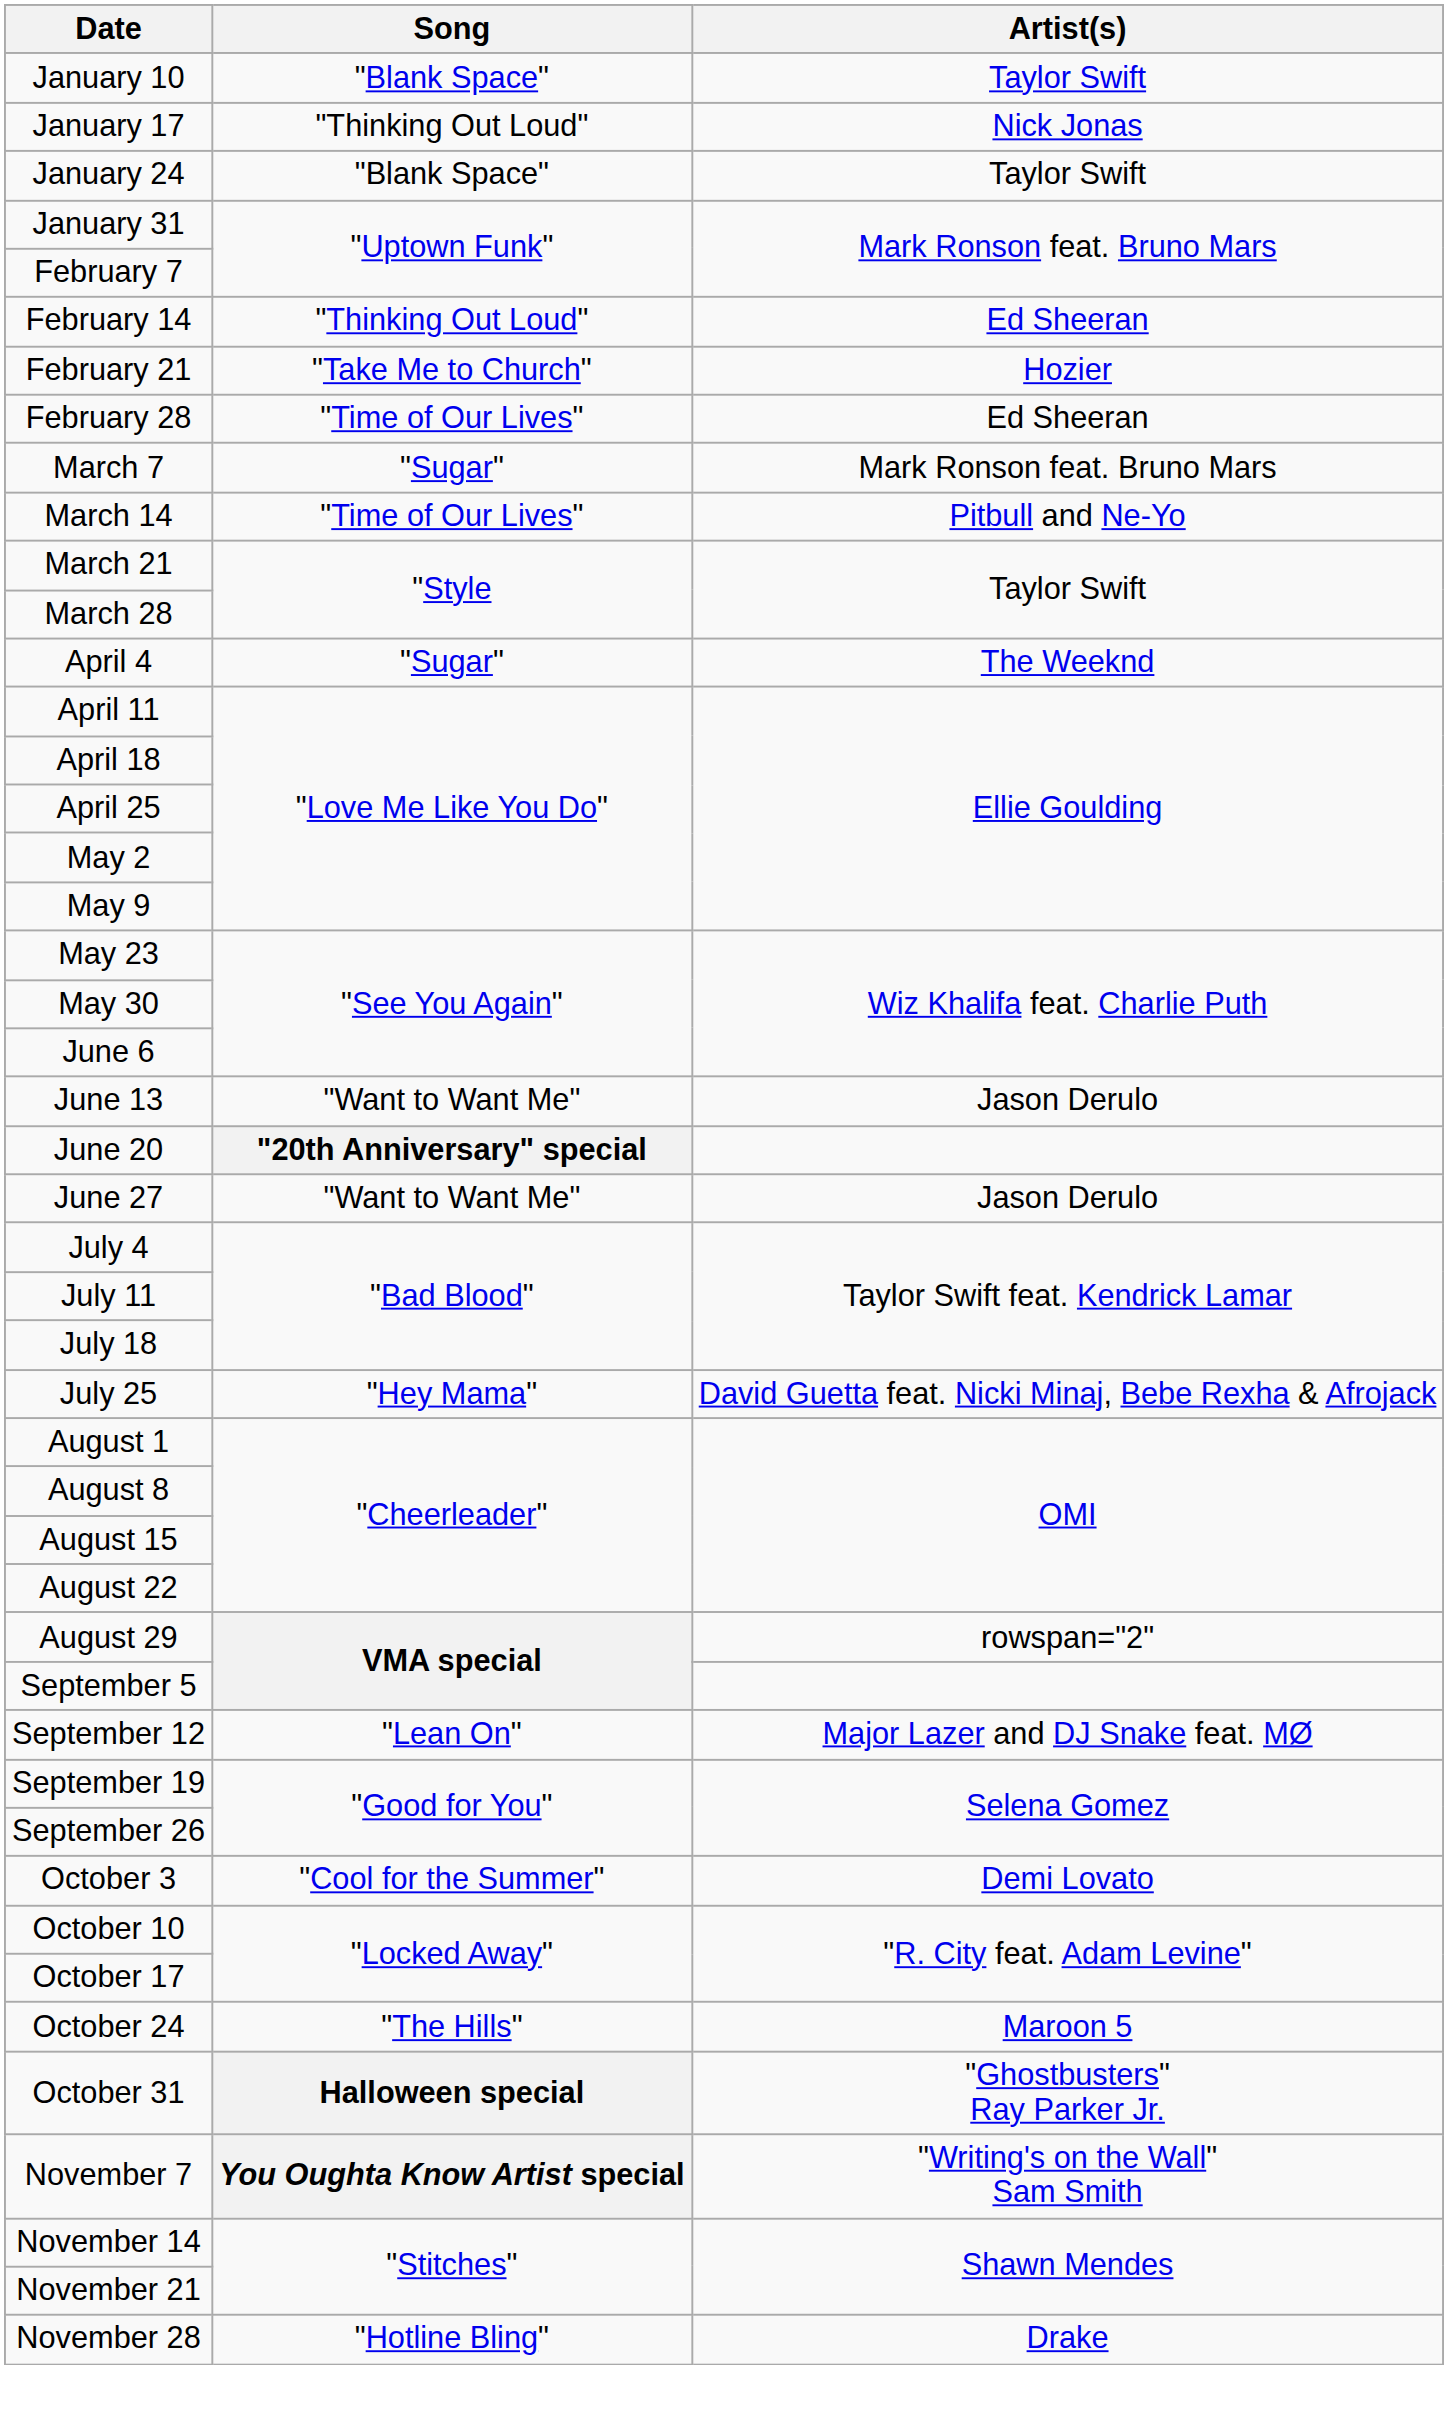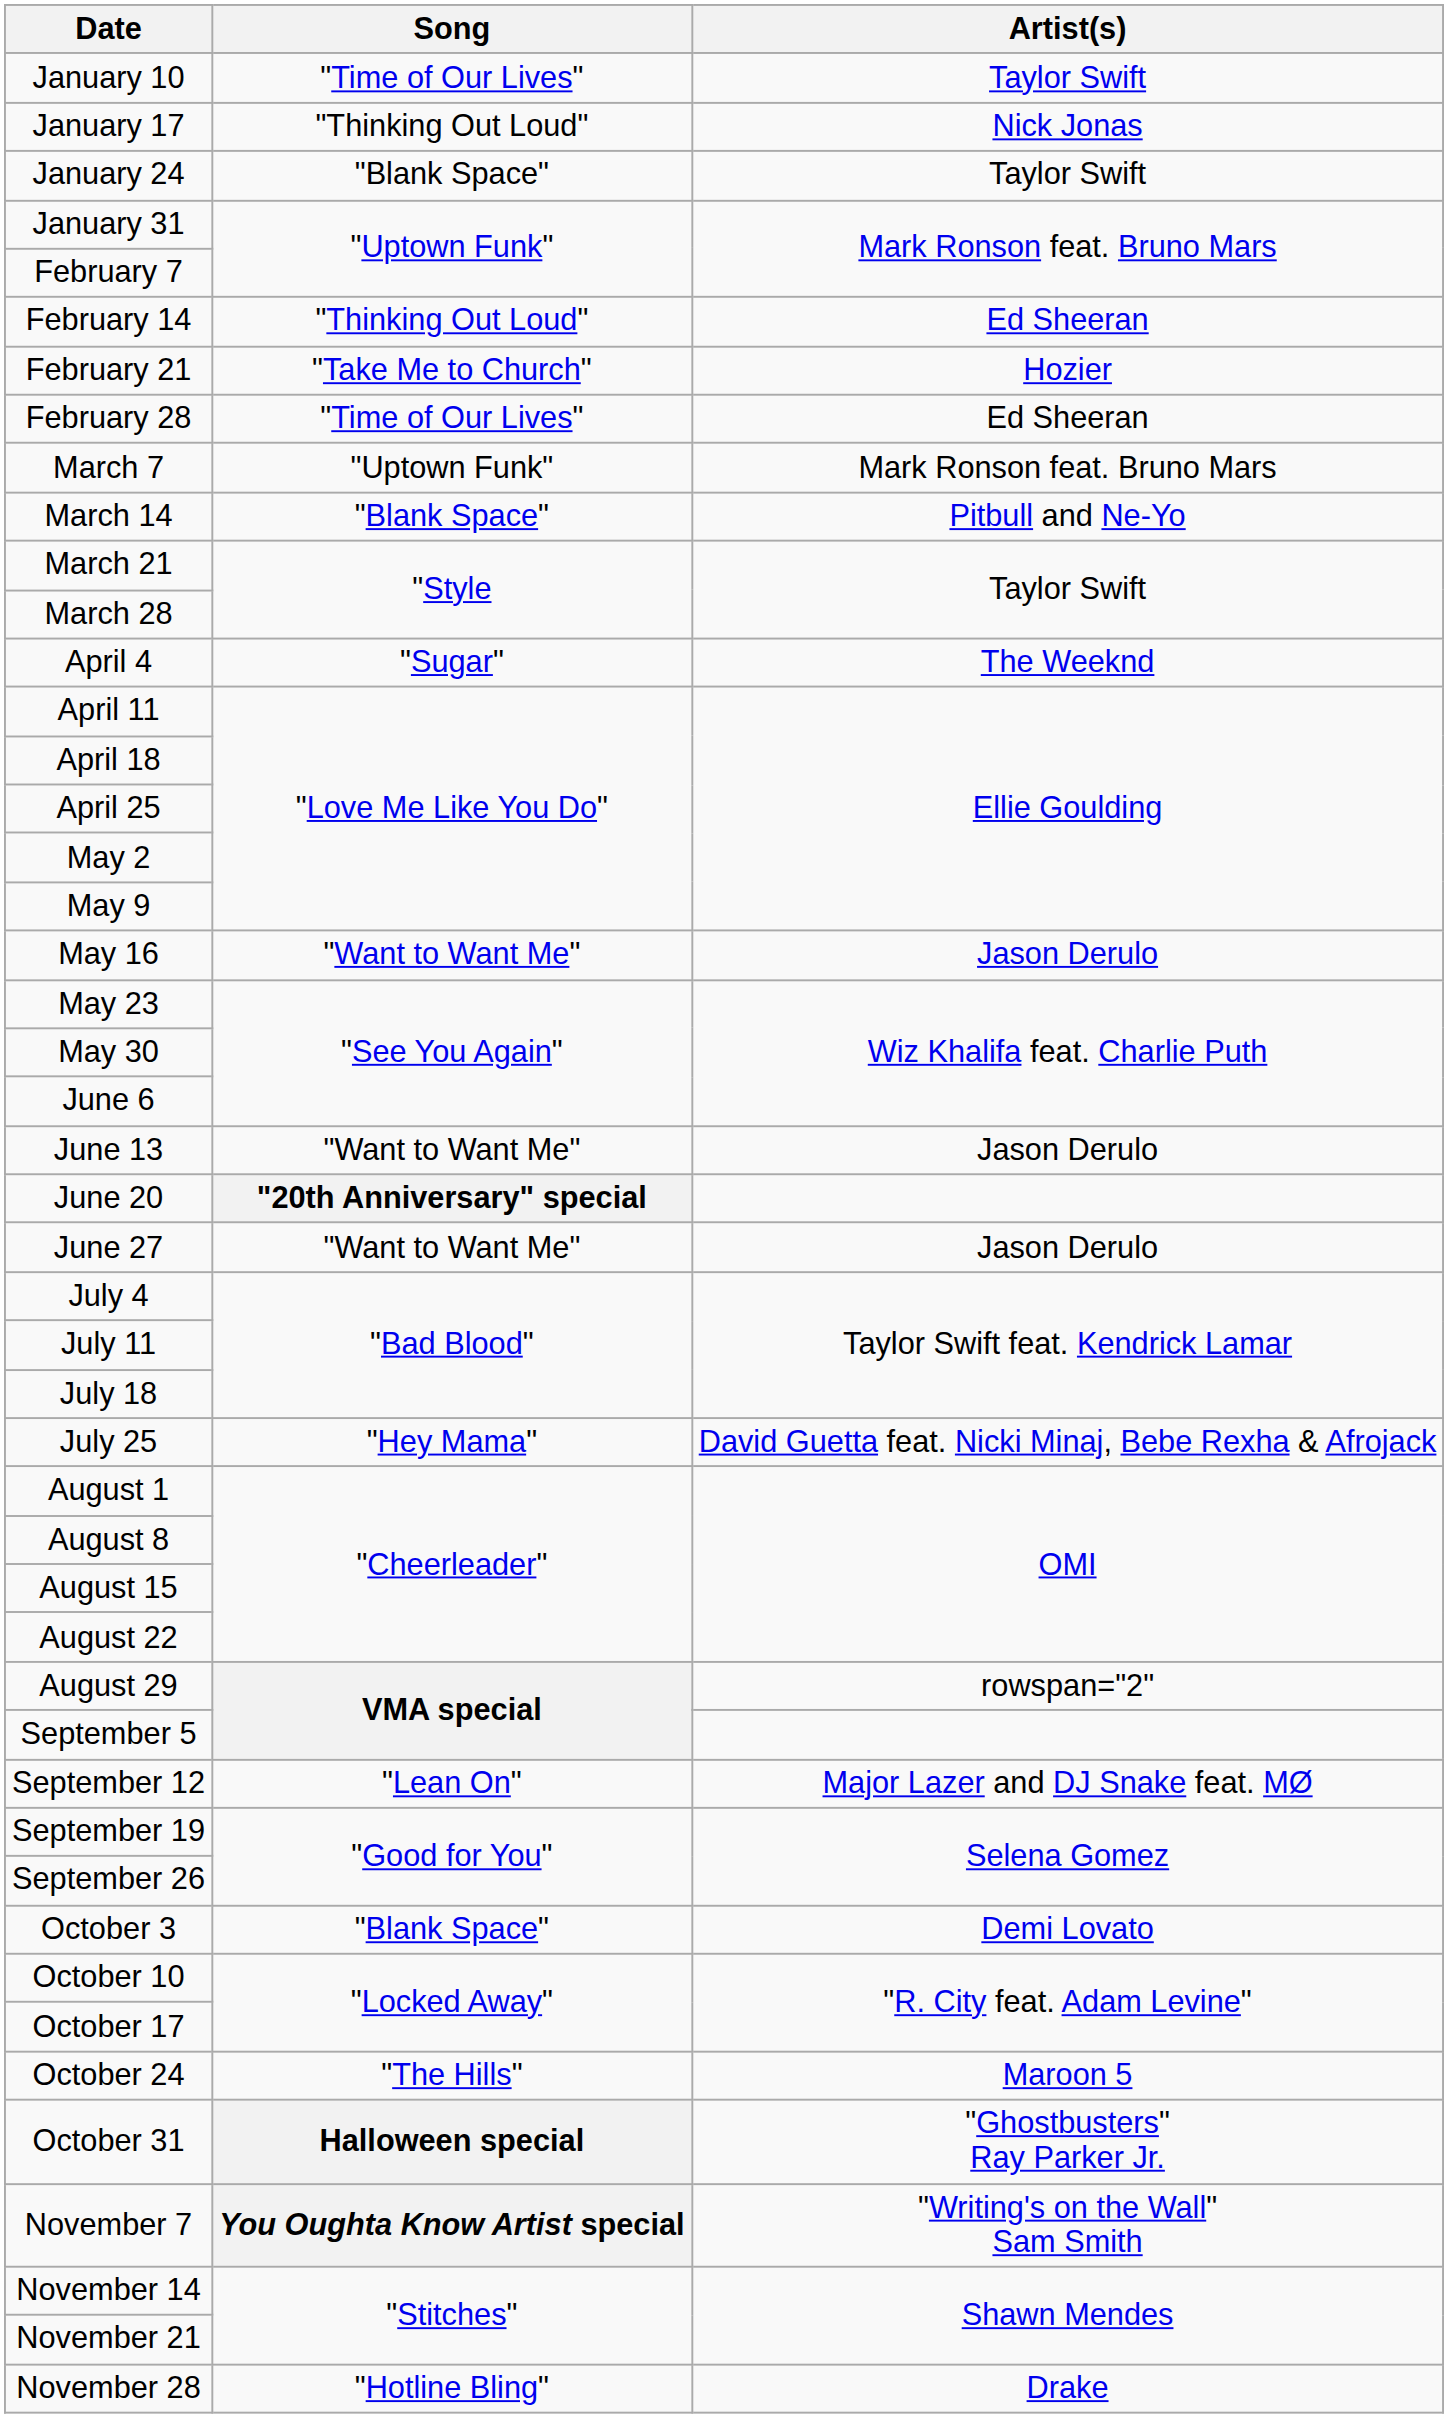(452, 77) "Blank Space" -> (452, 77) "Time of Our Lives"
(452, 467) "Sugar" -> (452, 467) "Uptown Funk"
(452, 516) "Time of Our Lives" -> (452, 516) "Blank Space"
+ row: (109, 954)
(452, 1880) "Cool for the Summer" -> (452, 1928) "Blank Space"
